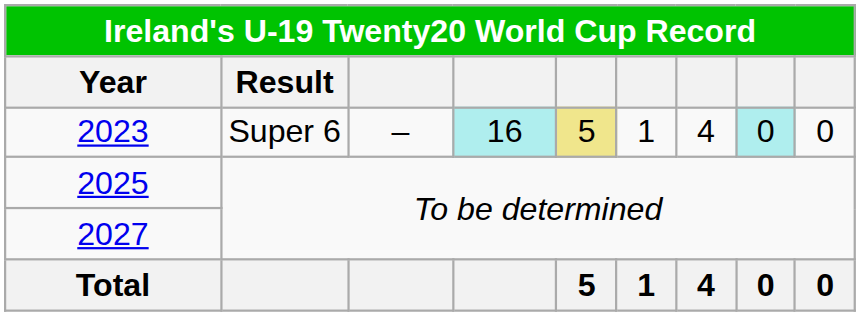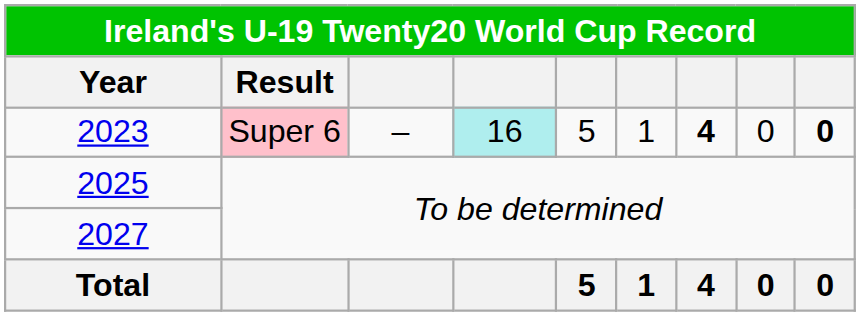(285, 132) no background -> (285, 132) pink background
(587, 132) khaki background -> (587, 132) no background
(706, 132) normal -> (706, 132) bold
(766, 132) paleturquoise background -> (766, 132) no background
(825, 132) normal -> (825, 132) bold
